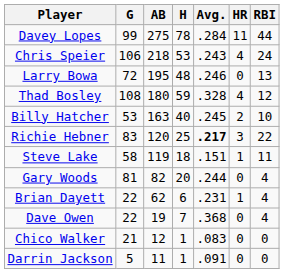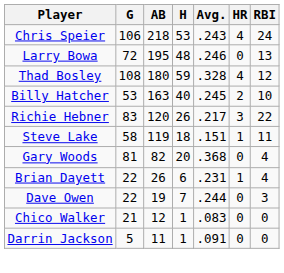- row: (60, 35)
(183, 137) 25 -> (183, 116) 26
(212, 137) bold -> (212, 116) normal
(212, 177) .244 -> (212, 157) .368
(158, 198) 62 -> (158, 177) 26
(212, 218) .368 -> (212, 198) .244
(265, 218) 4 -> (265, 198) 3
